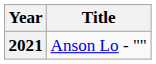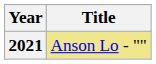(99, 45) no background -> (99, 45) khaki background
